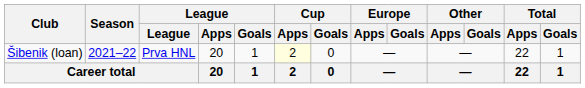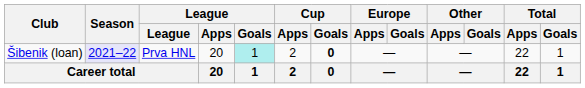(112, 53) no background -> (112, 53) lavender background
(255, 53) no background -> (255, 53) paleturquoise background
(293, 53) lightyellow background -> (293, 53) no background
(331, 53) normal -> (331, 53) bold
